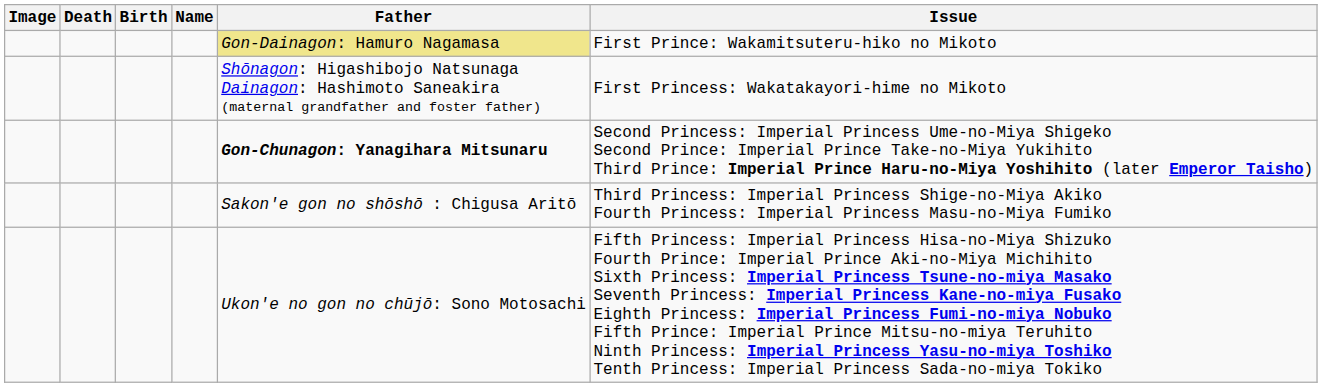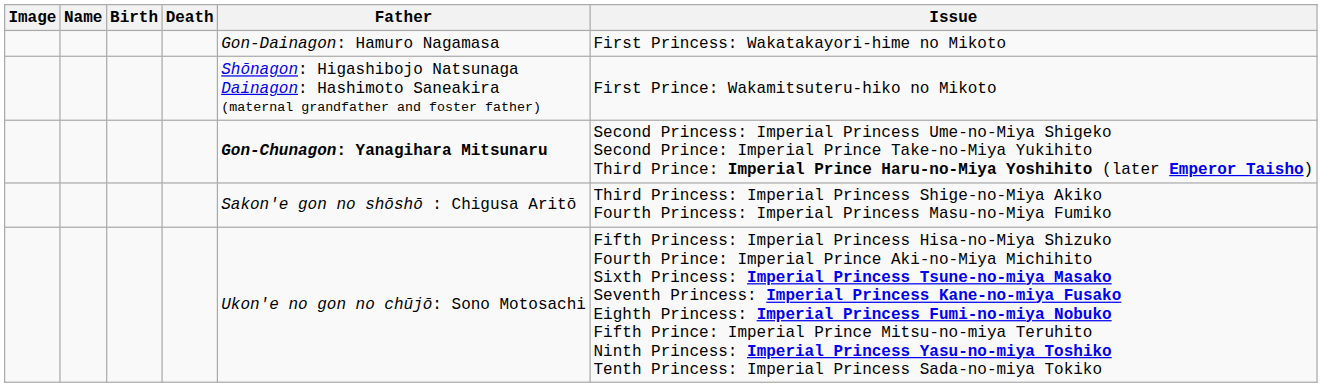columns swapped: (194, 18) <-> (88, 18)
(360, 44) khaki background -> (360, 44) no background
(795, 44) First Prince: Wakamitsuteru-hiko no Mikoto -> (800, 44) First Princess: Wakatakayori-hime no Mikoto
(800, 88) First Princess: Wakatakayori-hime no Mikoto -> (795, 88) First Prince: Wakamitsuteru-hiko no Mikoto
